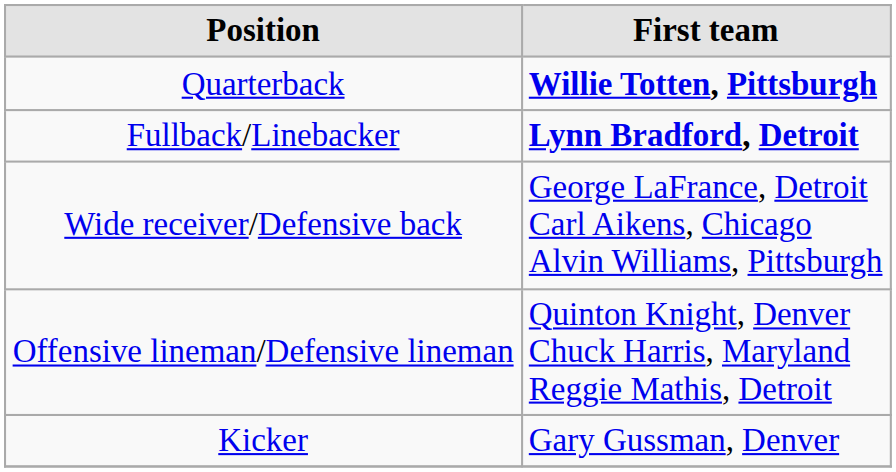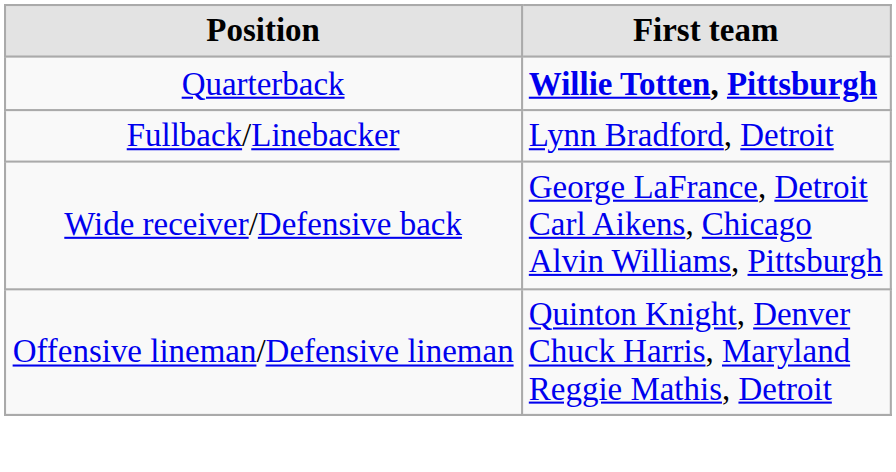(694, 135) bold -> (681, 135) normal
- row: (263, 440)
